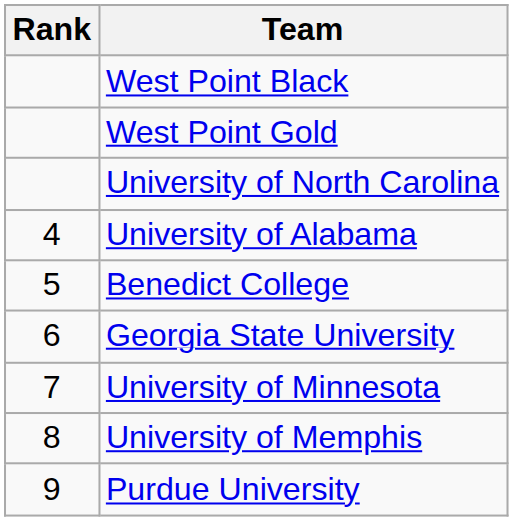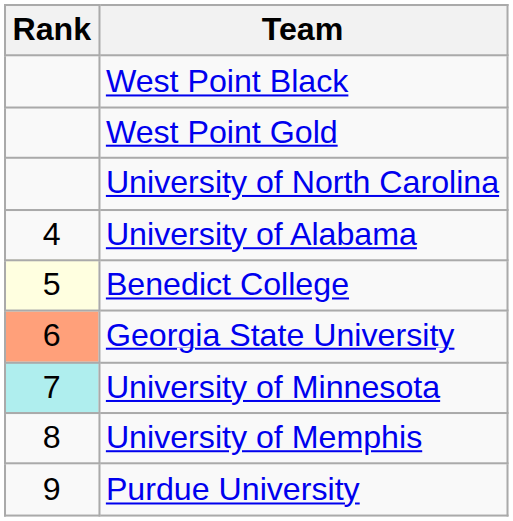(52, 285) no background -> (52, 285) lightyellow background
(52, 336) no background -> (52, 336) lightsalmon background
(52, 387) no background -> (52, 387) paleturquoise background
